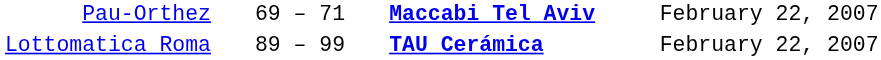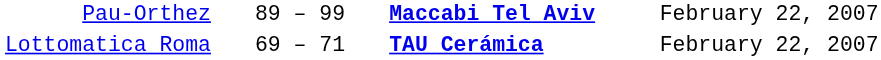(300, 14) 69 – 71 -> (300, 14) 89 – 99
(300, 45) 89 – 99 -> (300, 45) 69 – 71
